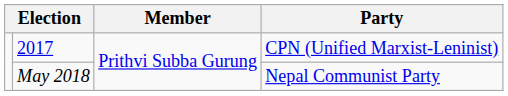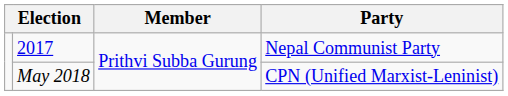(382, 47) CPN (Unified Marxist-Leninist) -> (353, 47) Nepal Communist Party
(353, 76) Nepal Communist Party -> (382, 76) CPN (Unified Marxist-Leninist)
